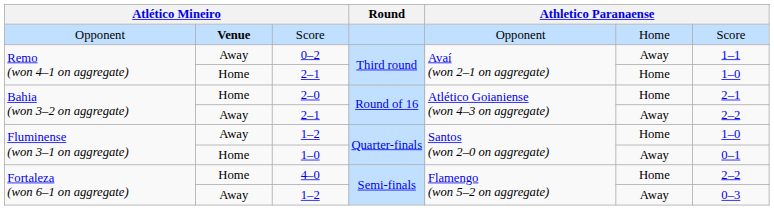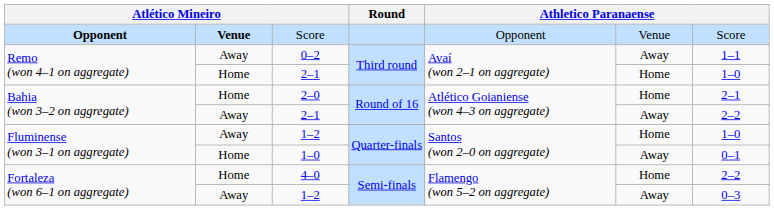(100, 34) normal -> (100, 34) bold
(654, 34) Home -> (654, 34) Venue
